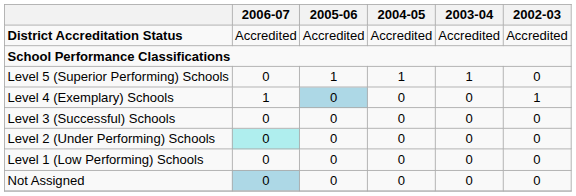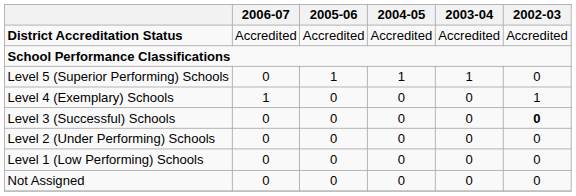(334, 98) lightblue background -> (334, 98) no background
(537, 118) normal -> (537, 118) bold
(266, 139) paleturquoise background -> (266, 139) no background
(266, 181) lightblue background -> (266, 181) no background
